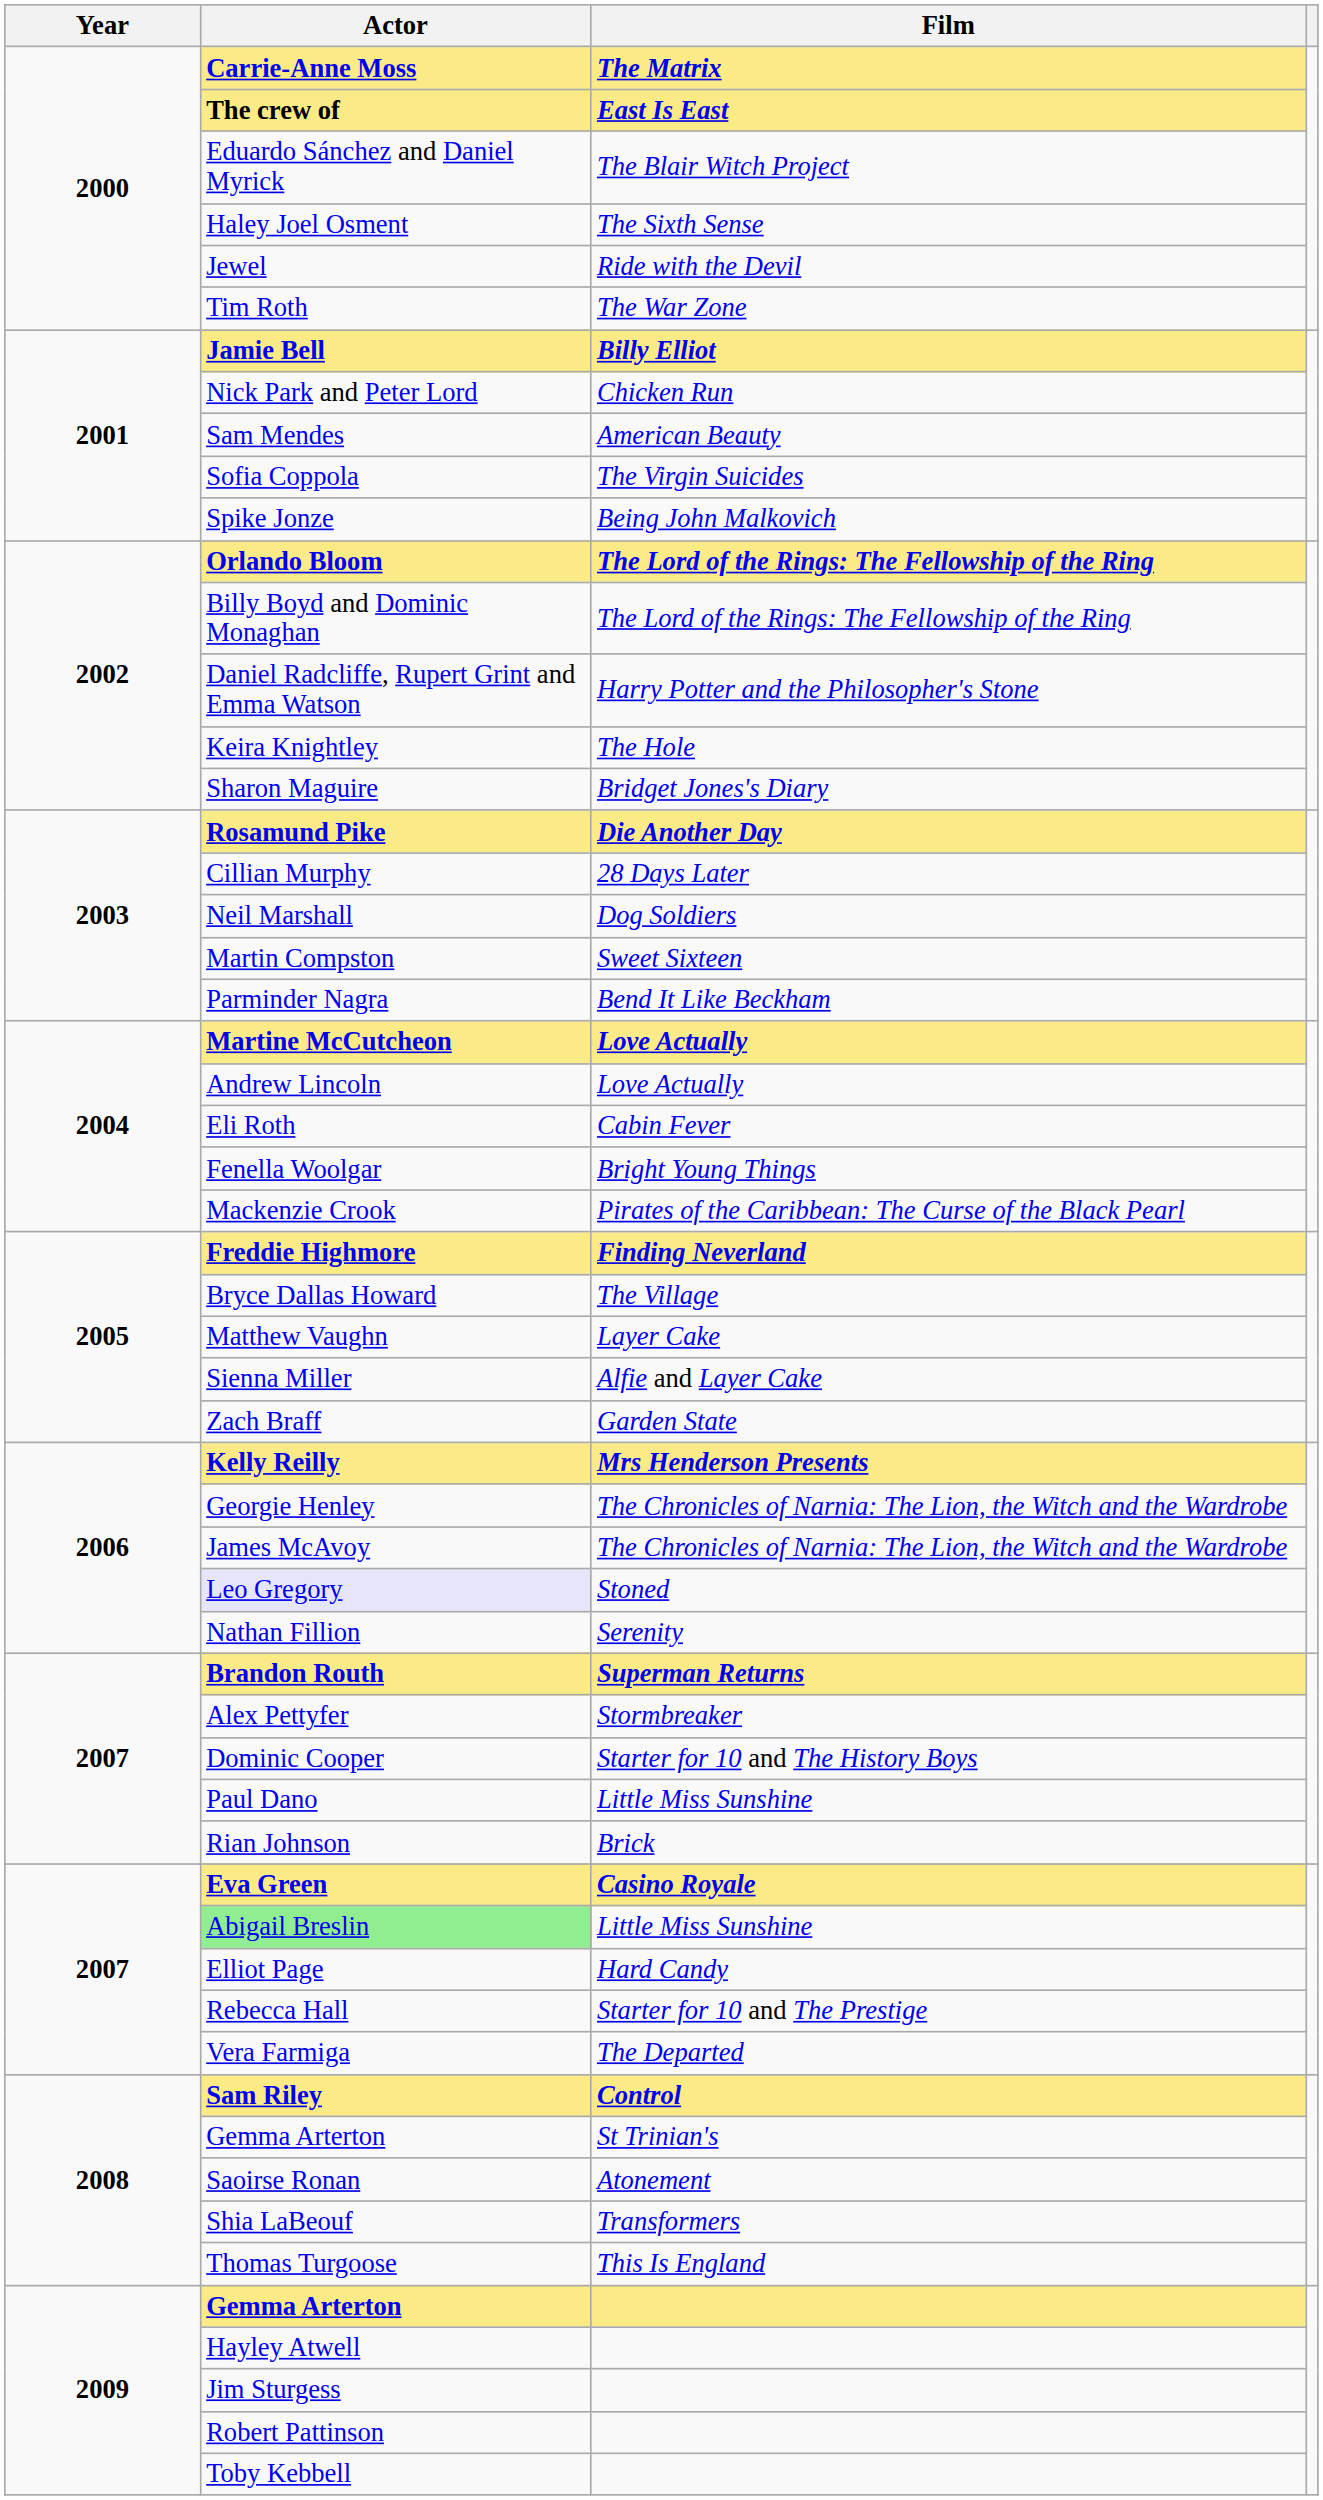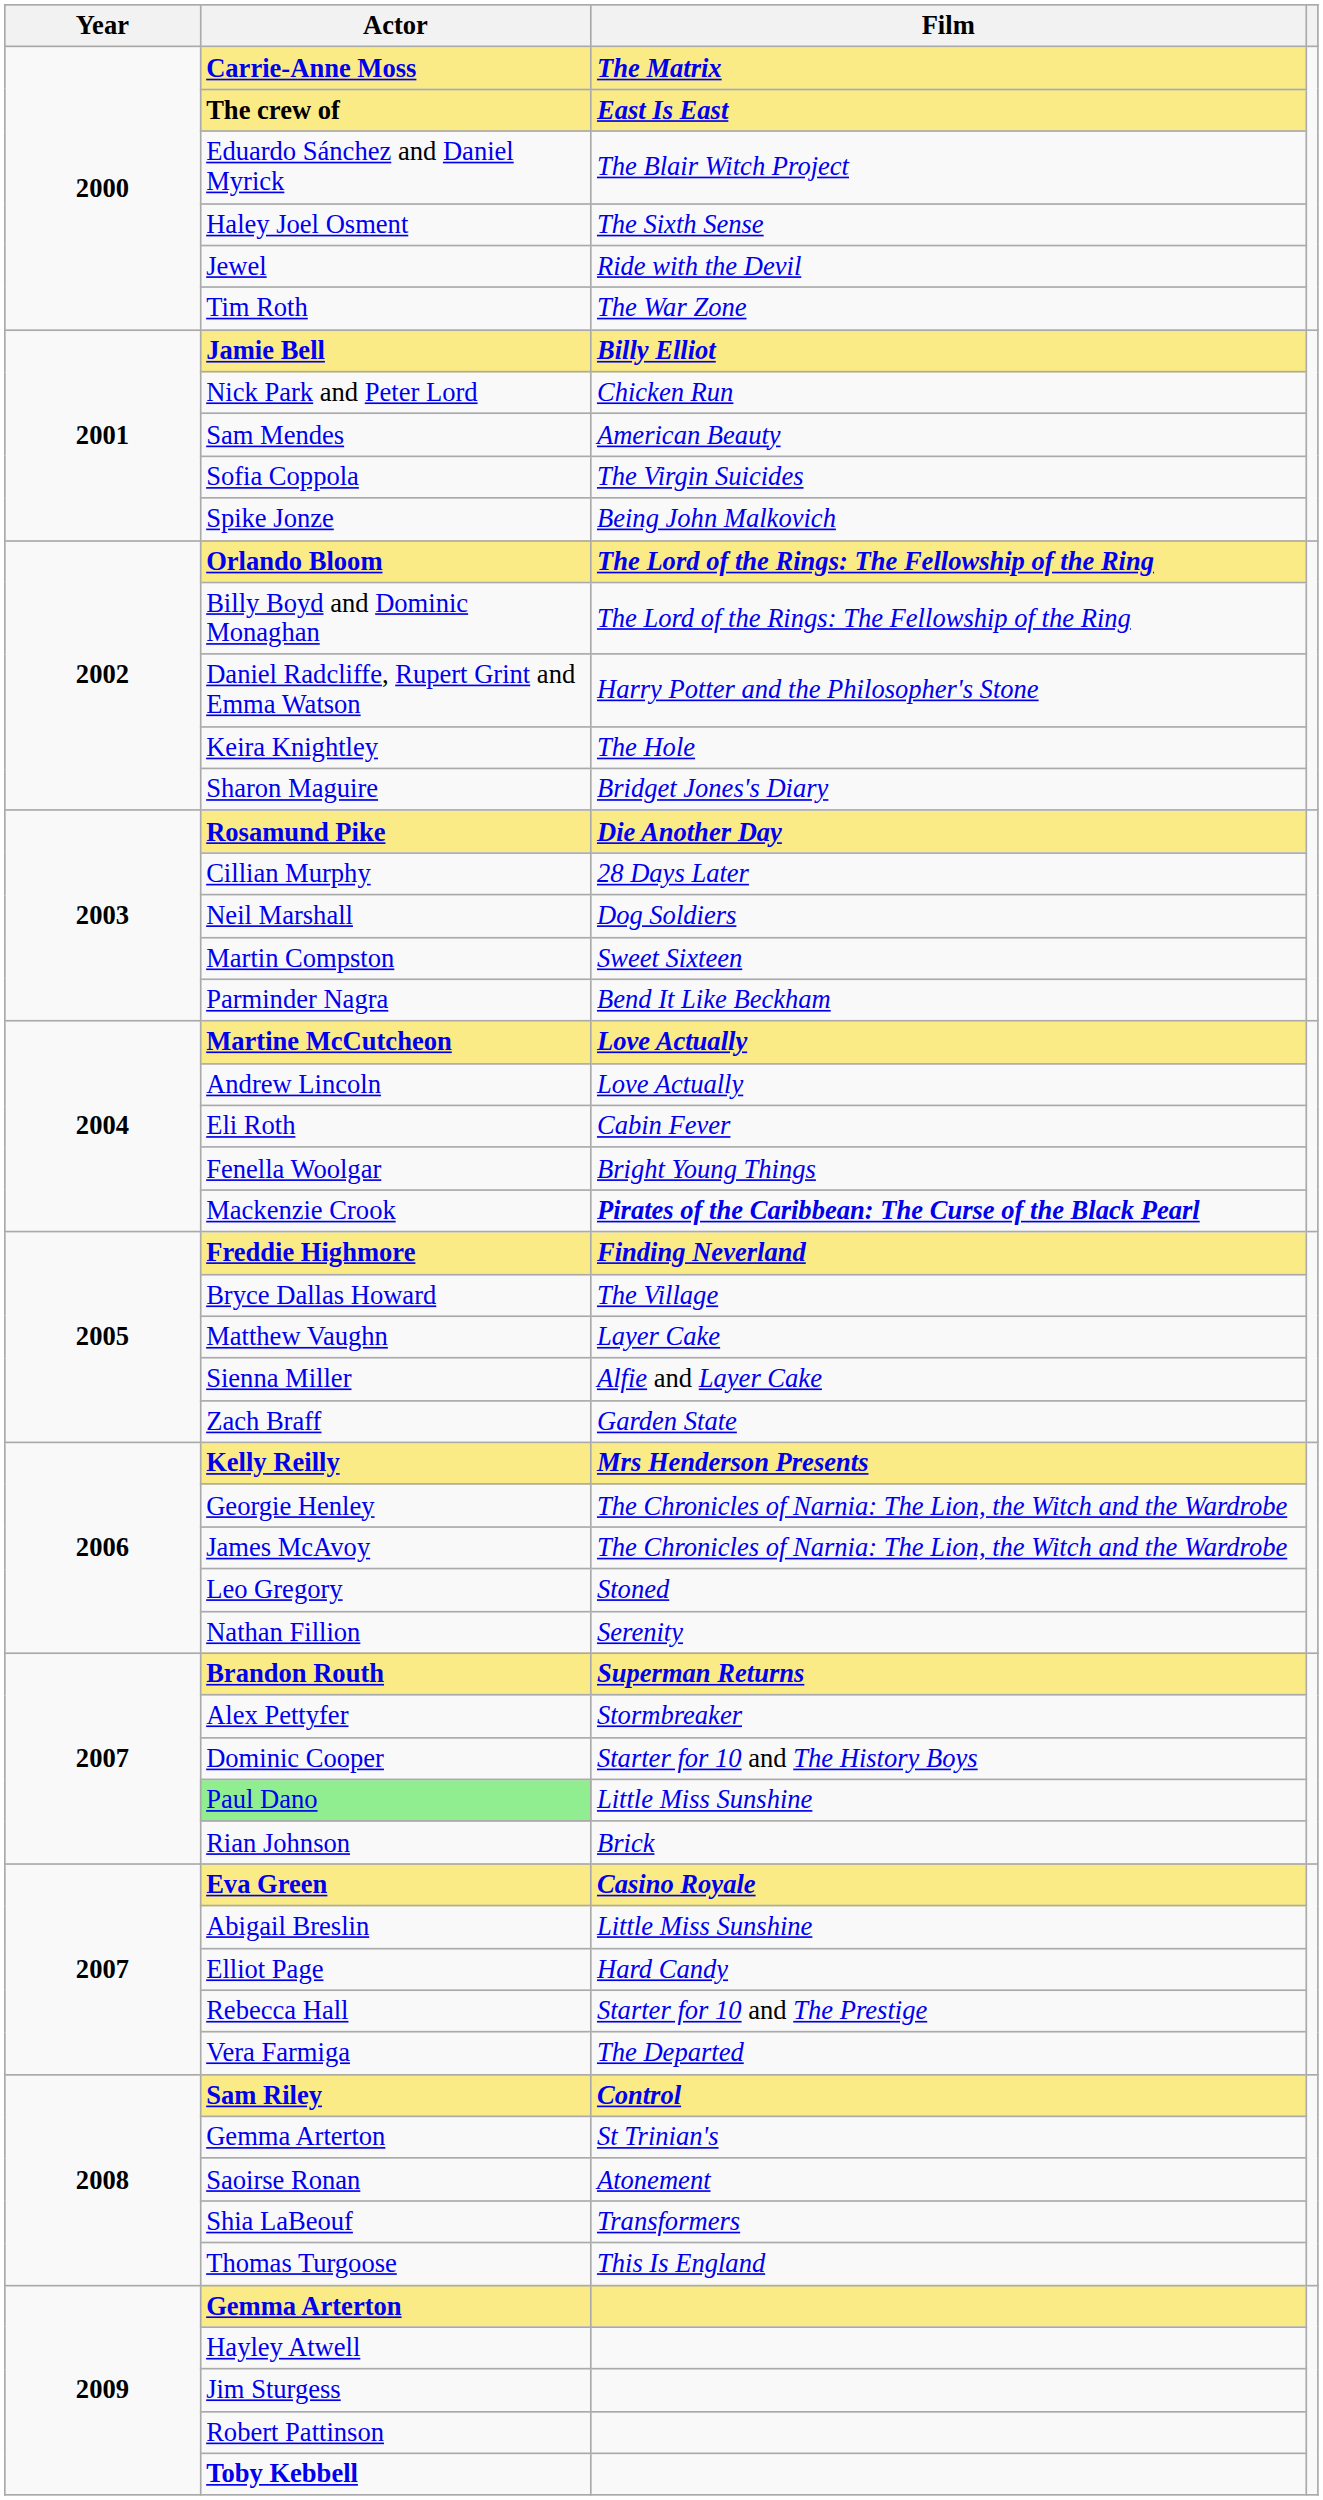(891, 1210) normal -> (898, 1210) bold
(274, 1589) lavender background -> (274, 1589) no background
(262, 1800) no background -> (262, 1800) lightgreen background
(288, 1926) lightgreen background -> (288, 1926) no background
(279, 2474) normal -> (282, 2474) bold
